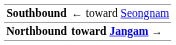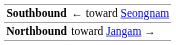(117, 31) bold -> (114, 31) normal
